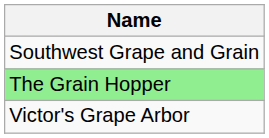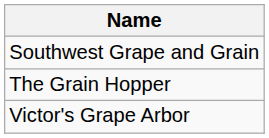(90, 84) lightgreen background -> (90, 84) no background
